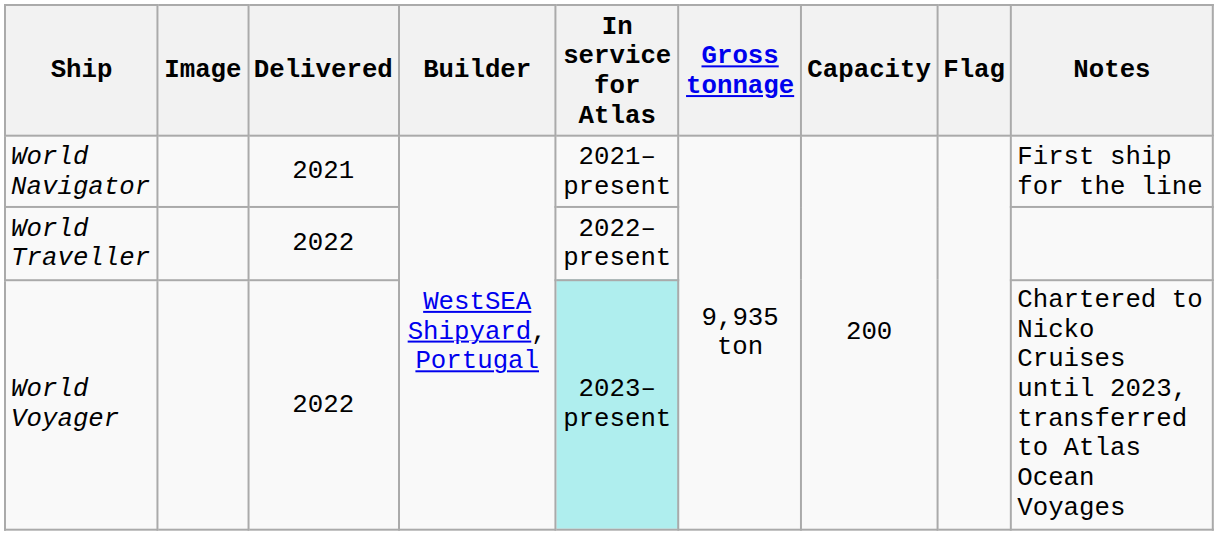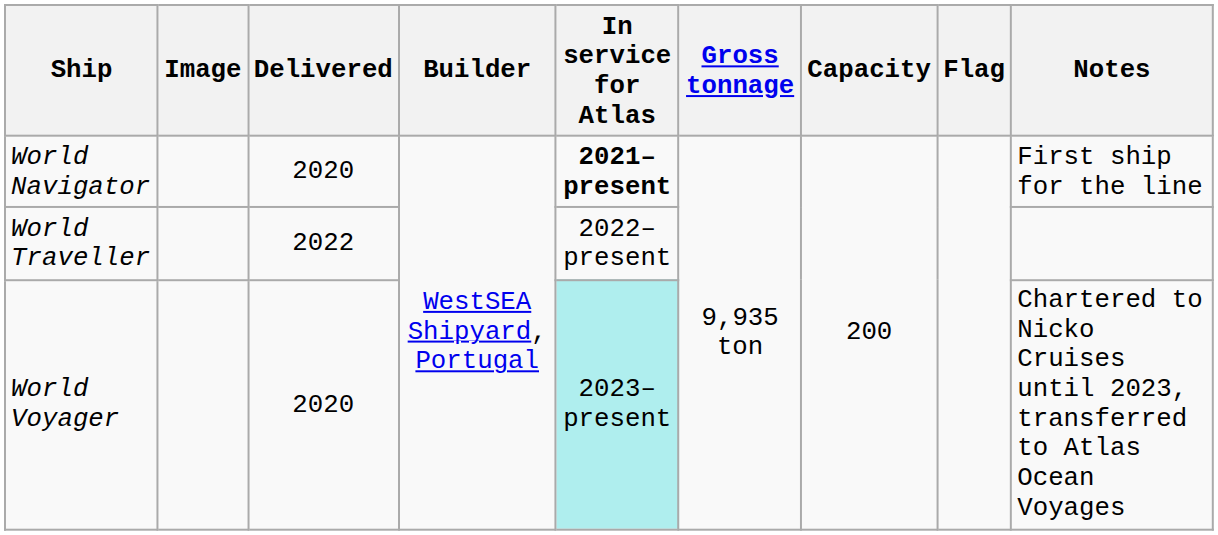(323, 172) 2021 -> (323, 172) 2020
(617, 172) normal -> (617, 172) bold
(323, 404) 2022 -> (323, 404) 2020
